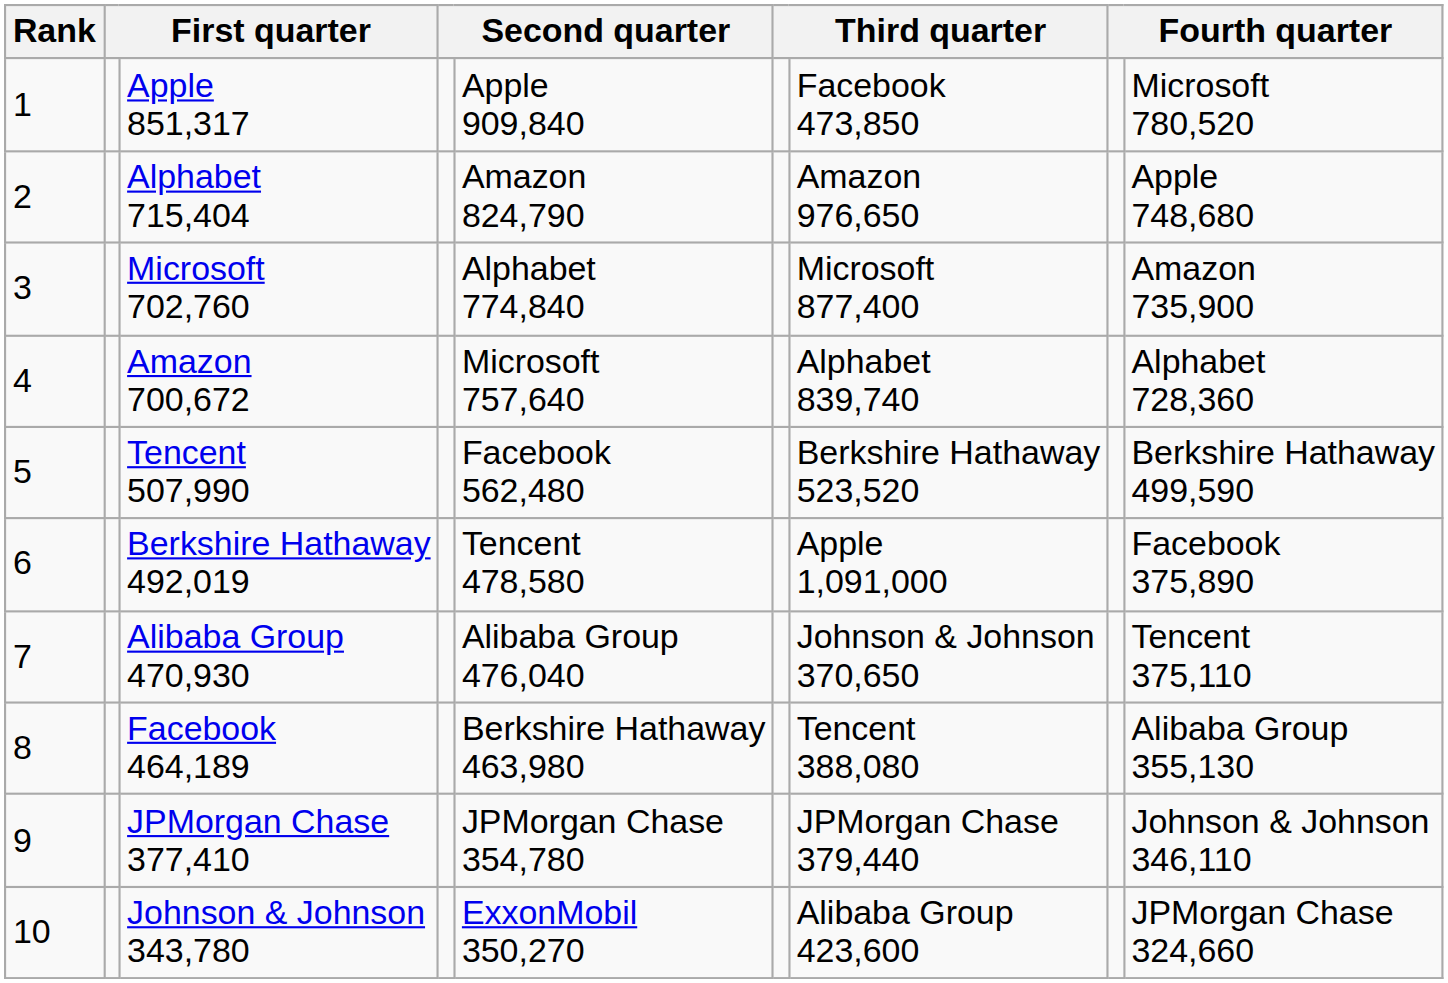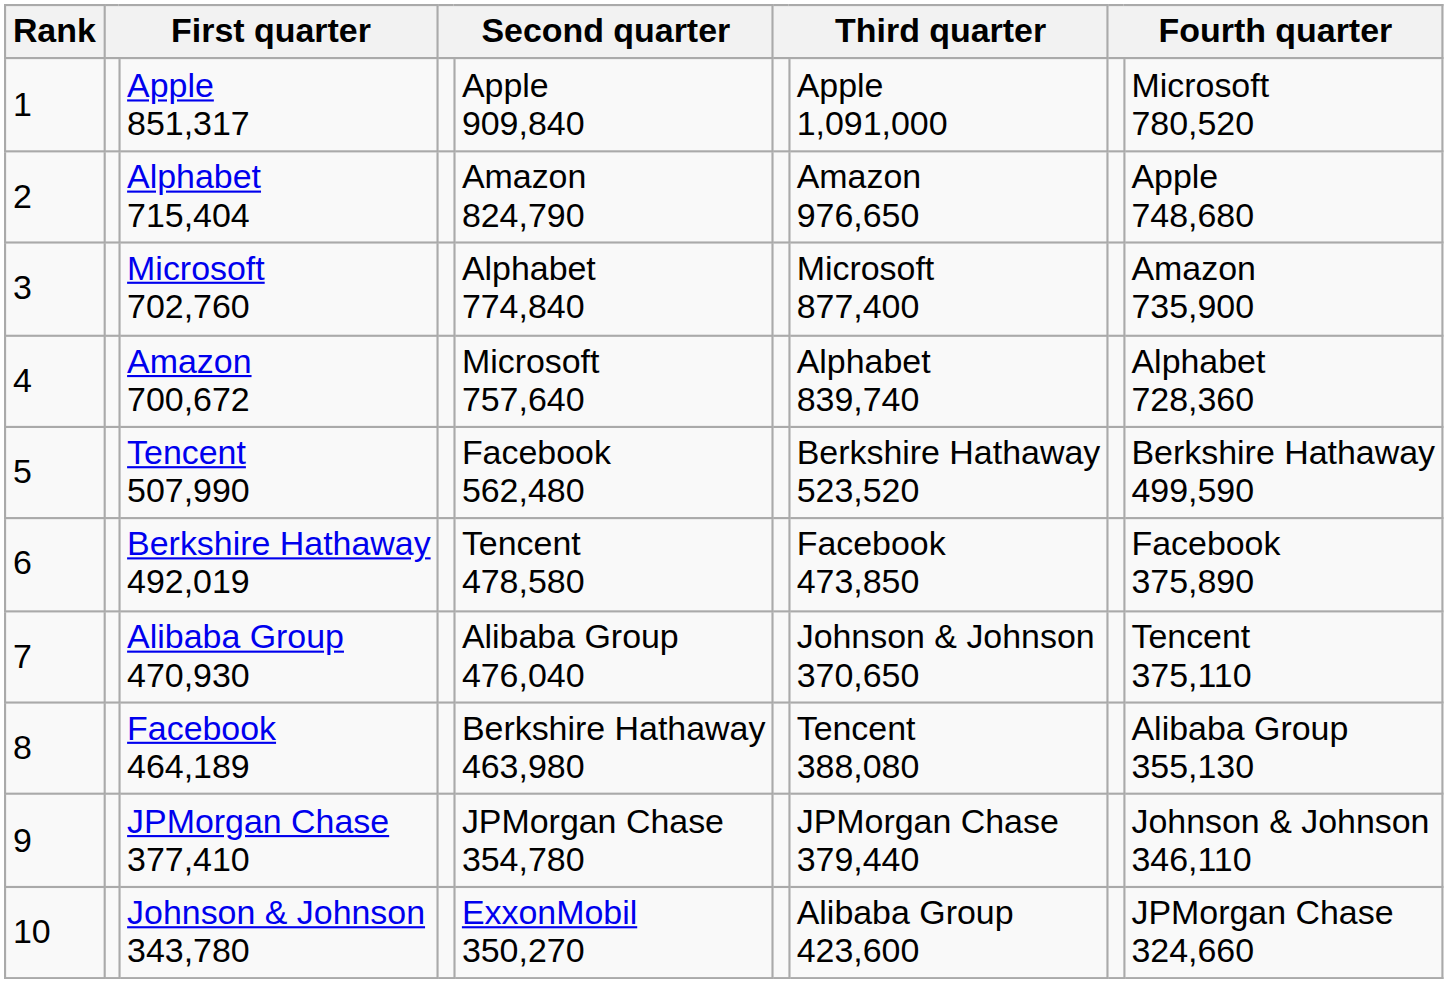(871, 104) Facebook 473,850 -> (872, 104) Apple 1,091,000
(872, 564) Apple 1,091,000 -> (871, 564) Facebook 473,850
